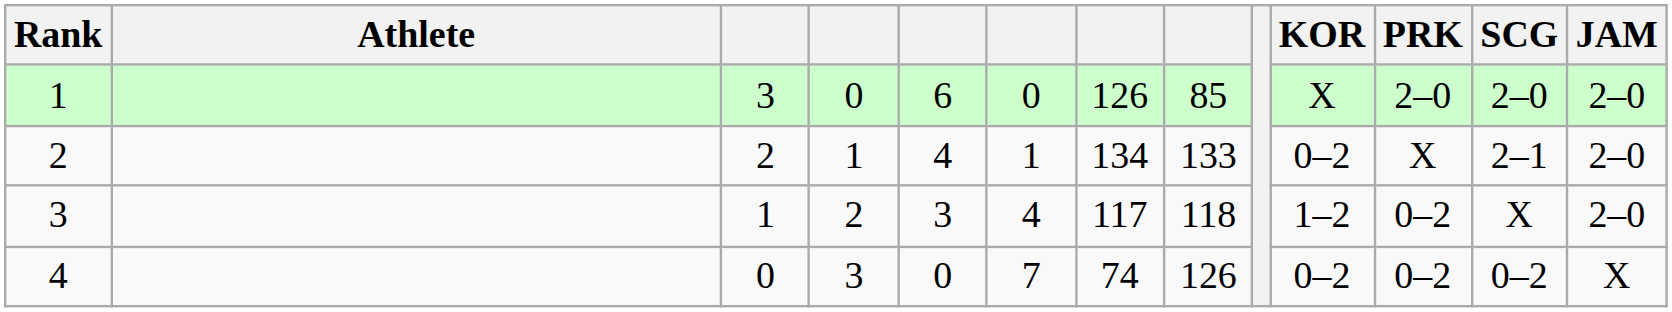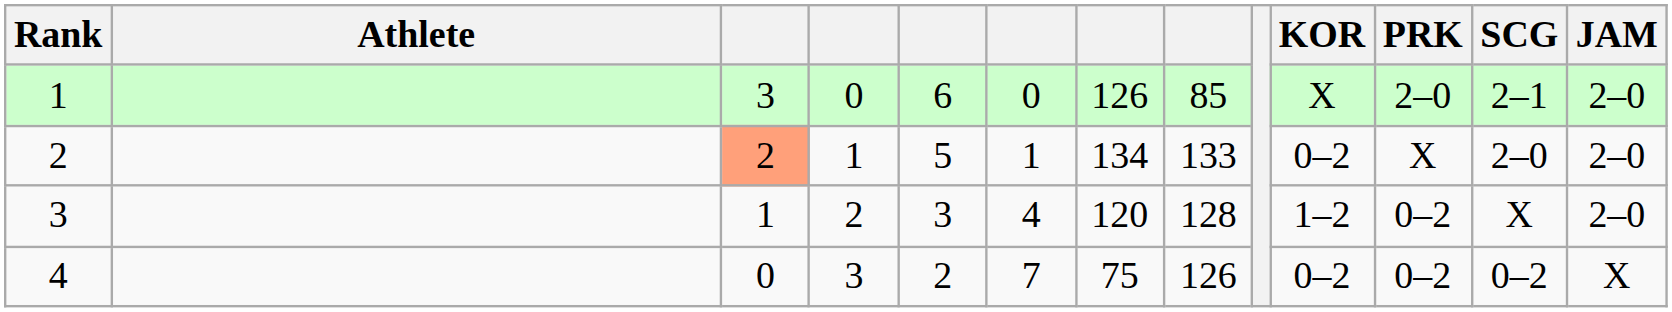(1519, 94) 2–0 -> (1519, 94) 2–1
(765, 154) no background -> (765, 154) lightsalmon background
(943, 154) 4 -> (943, 154) 5
(1519, 154) 2–1 -> (1519, 154) 2–0
(1120, 214) 117 -> (1120, 214) 120
(1208, 214) 118 -> (1208, 214) 128
(943, 275) 0 -> (943, 275) 2
(1120, 275) 74 -> (1120, 275) 75
